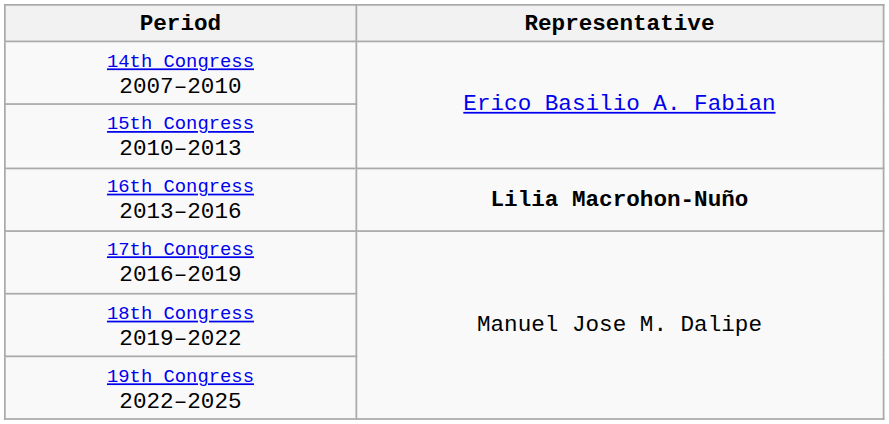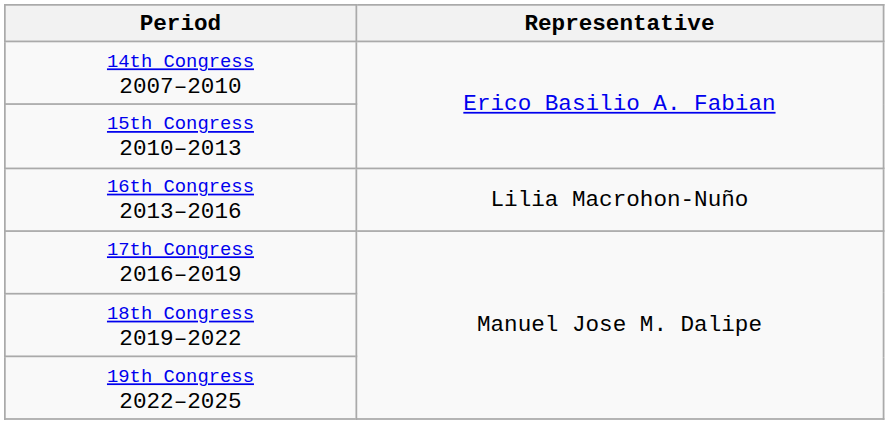(619, 199) bold -> (619, 199) normal
